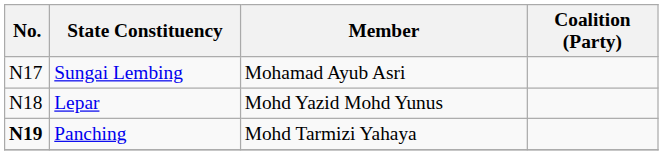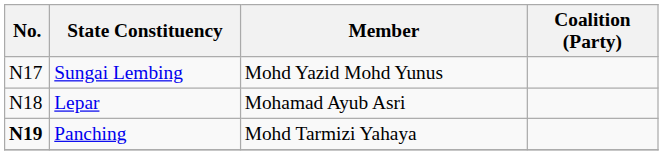(325, 72) Mohamad Ayub Asri -> (344, 72) Mohd Yazid Mohd Yunus
(344, 103) Mohd Yazid Mohd Yunus -> (325, 103) Mohamad Ayub Asri
